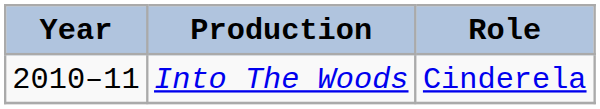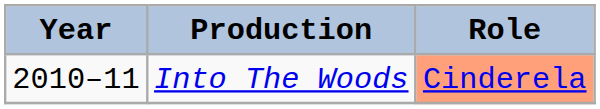(505, 79) no background -> (505, 79) lightsalmon background
